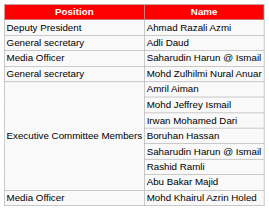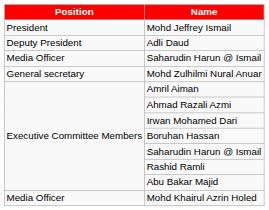(44, 27) Deputy President -> (27, 27) President
(189, 27) Ahmad Razali Azmi -> (189, 27) Mohd Jeffrey Ismail
(45, 43) General secretary -> (44, 43) Deputy President
(189, 105) Mohd Jeffrey Ismail -> (189, 105) Ahmad Razali Azmi
